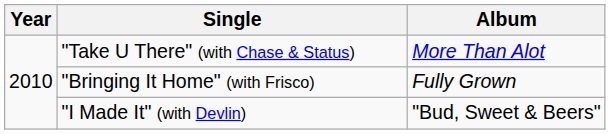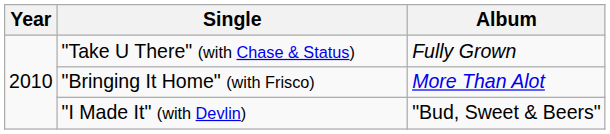(478, 50) More Than Alot -> (464, 50) Fully Grown
(464, 81) Fully Grown -> (478, 81) More Than Alot
